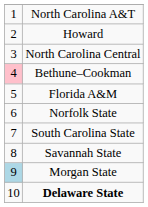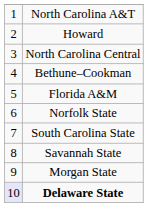(14, 73) pink background -> (14, 73) no background
(14, 172) lightblue background -> (14, 172) no background
(14, 192) no background -> (14, 192) lavender background
